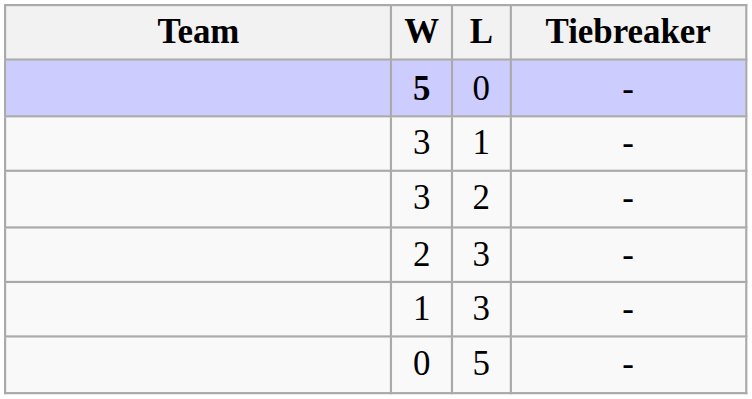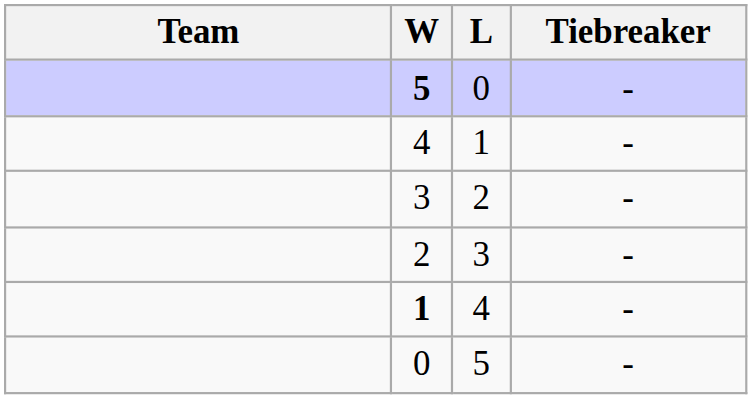(422, 142) 3 -> (422, 142) 4
(422, 308) normal -> (422, 308) bold
(481, 308) 3 -> (481, 308) 4
